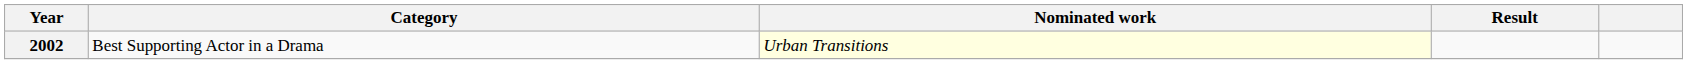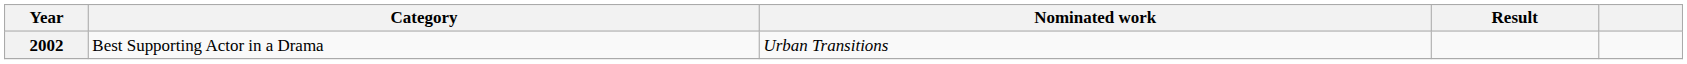(826, 44) lightyellow background -> (826, 44) no background
